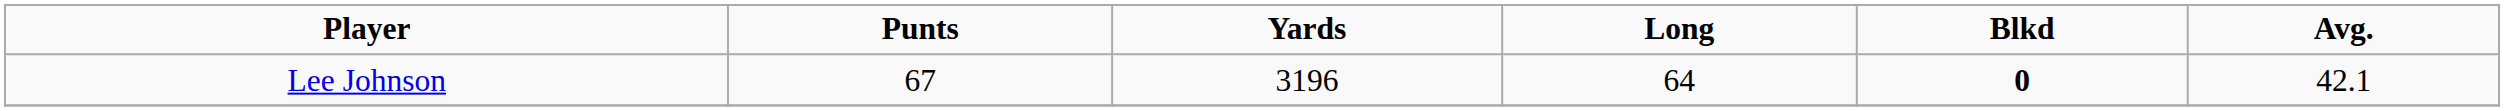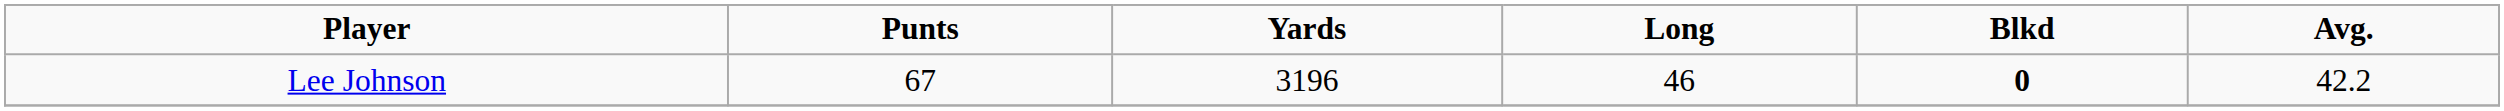(1679, 79) 64 -> (1679, 79) 46
(2344, 79) 42.1 -> (2344, 79) 42.2
